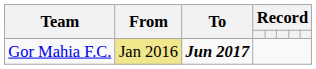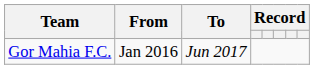(148, 51) khaki background -> (148, 51) no background
(217, 51) bold -> (216, 51) normal
